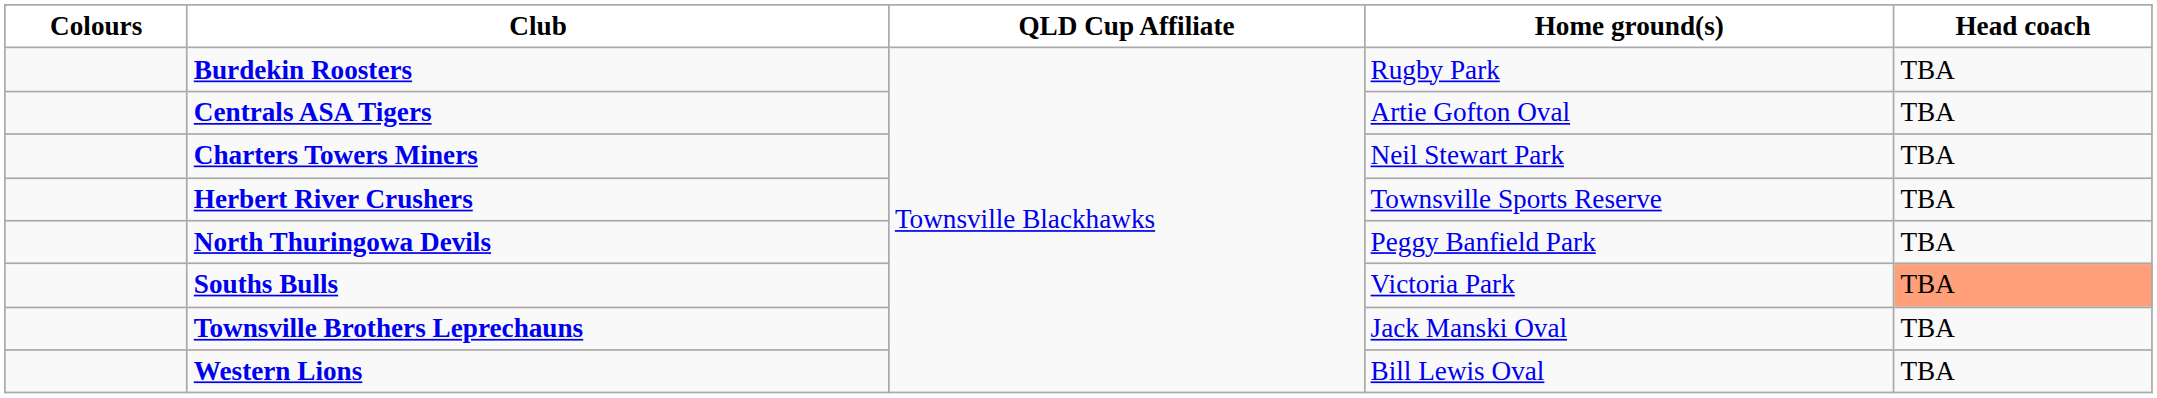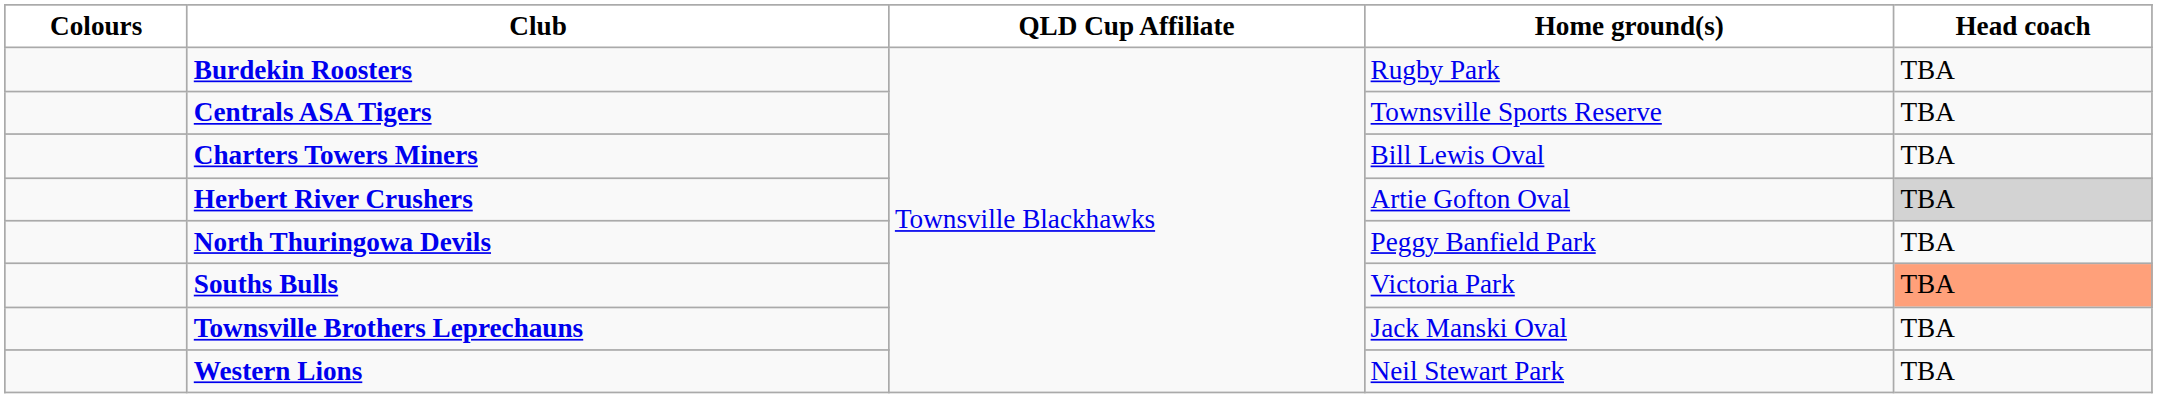(1470, 112) Artie Gofton Oval -> (1516, 112) Townsville Sports Reserve
(1467, 155) Neil Stewart Park -> (1458, 155) Bill Lewis Oval
(1516, 198) Townsville Sports Reserve -> (1470, 198) Artie Gofton Oval
(1928, 198) no background -> (1928, 198) lightgrey background
(1458, 371) Bill Lewis Oval -> (1467, 371) Neil Stewart Park
